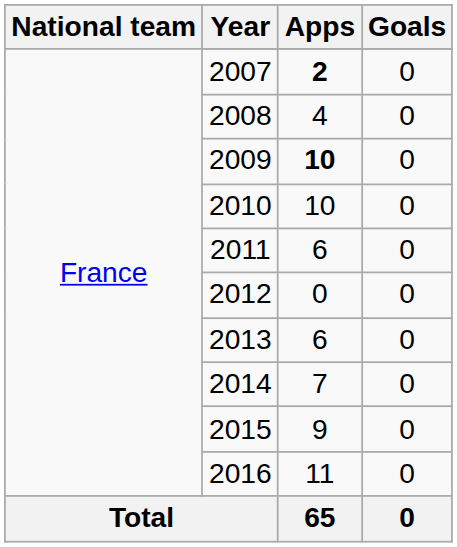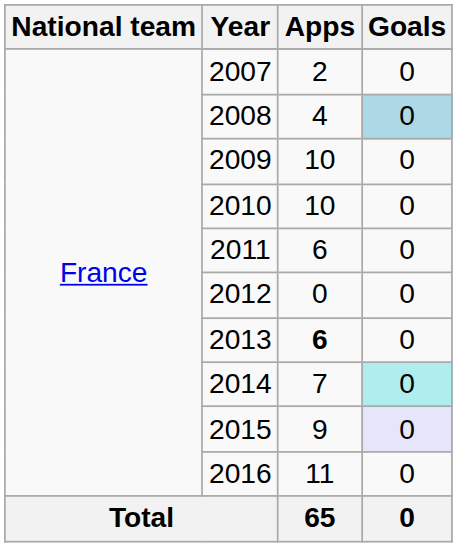(320, 71) bold -> (320, 71) normal
(407, 116) no background -> (407, 116) lightblue background
(320, 160) bold -> (320, 160) normal
(320, 339) normal -> (320, 339) bold
(407, 384) no background -> (407, 384) paleturquoise background
(407, 428) no background -> (407, 428) lavender background
